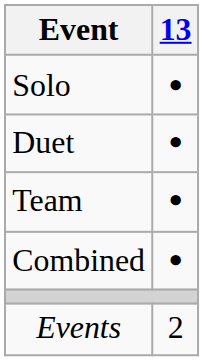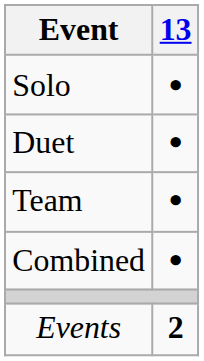(176, 328) normal -> (176, 328) bold
